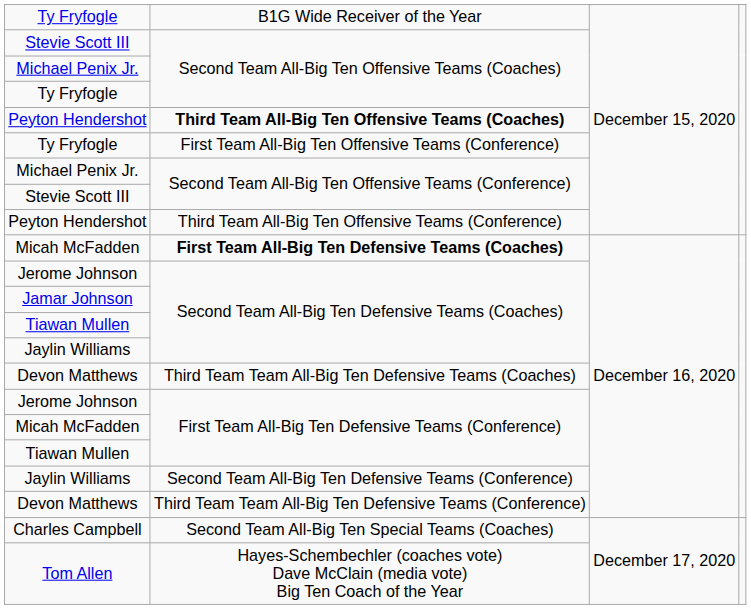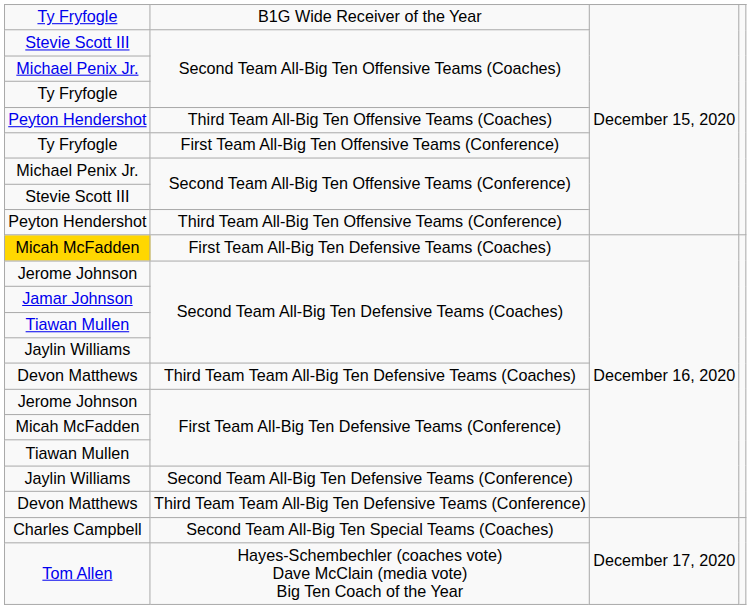(370, 119) bold -> (370, 119) normal
(77, 247) no background -> (77, 247) gold background
(370, 247) bold -> (370, 247) normal
